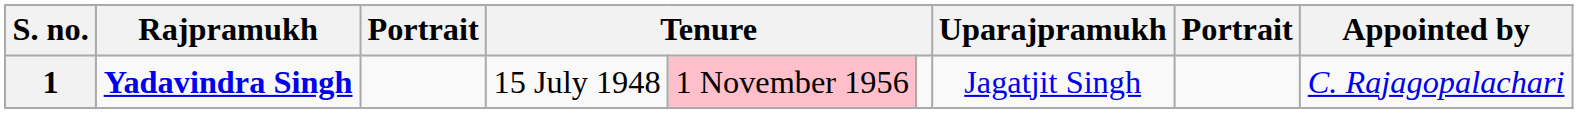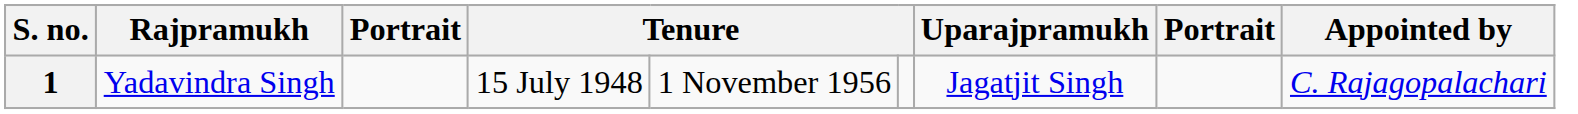(228, 81) bold -> (219, 81) normal
(792, 81) pink background -> (774, 81) no background
